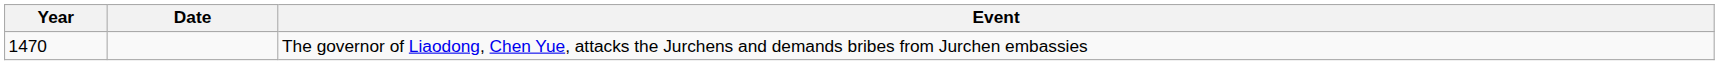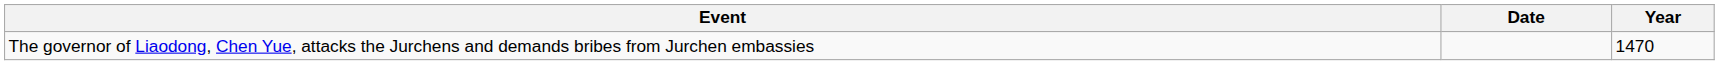columns swapped: (56, 18) <-> (996, 18)
